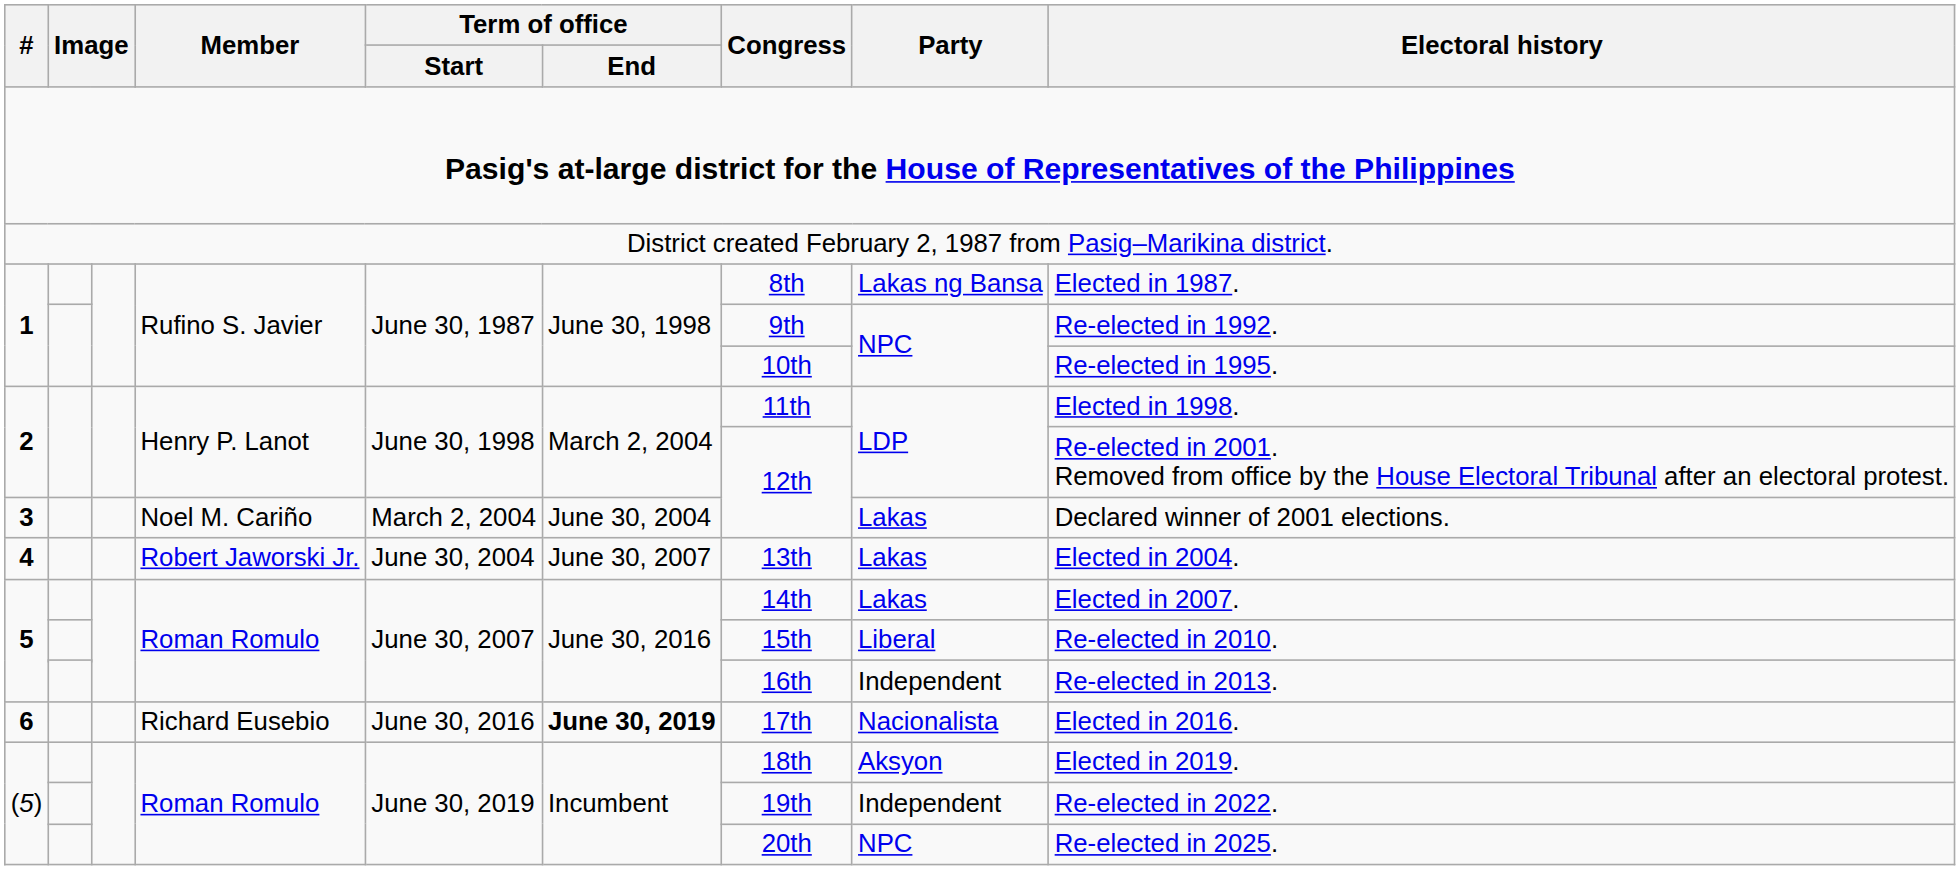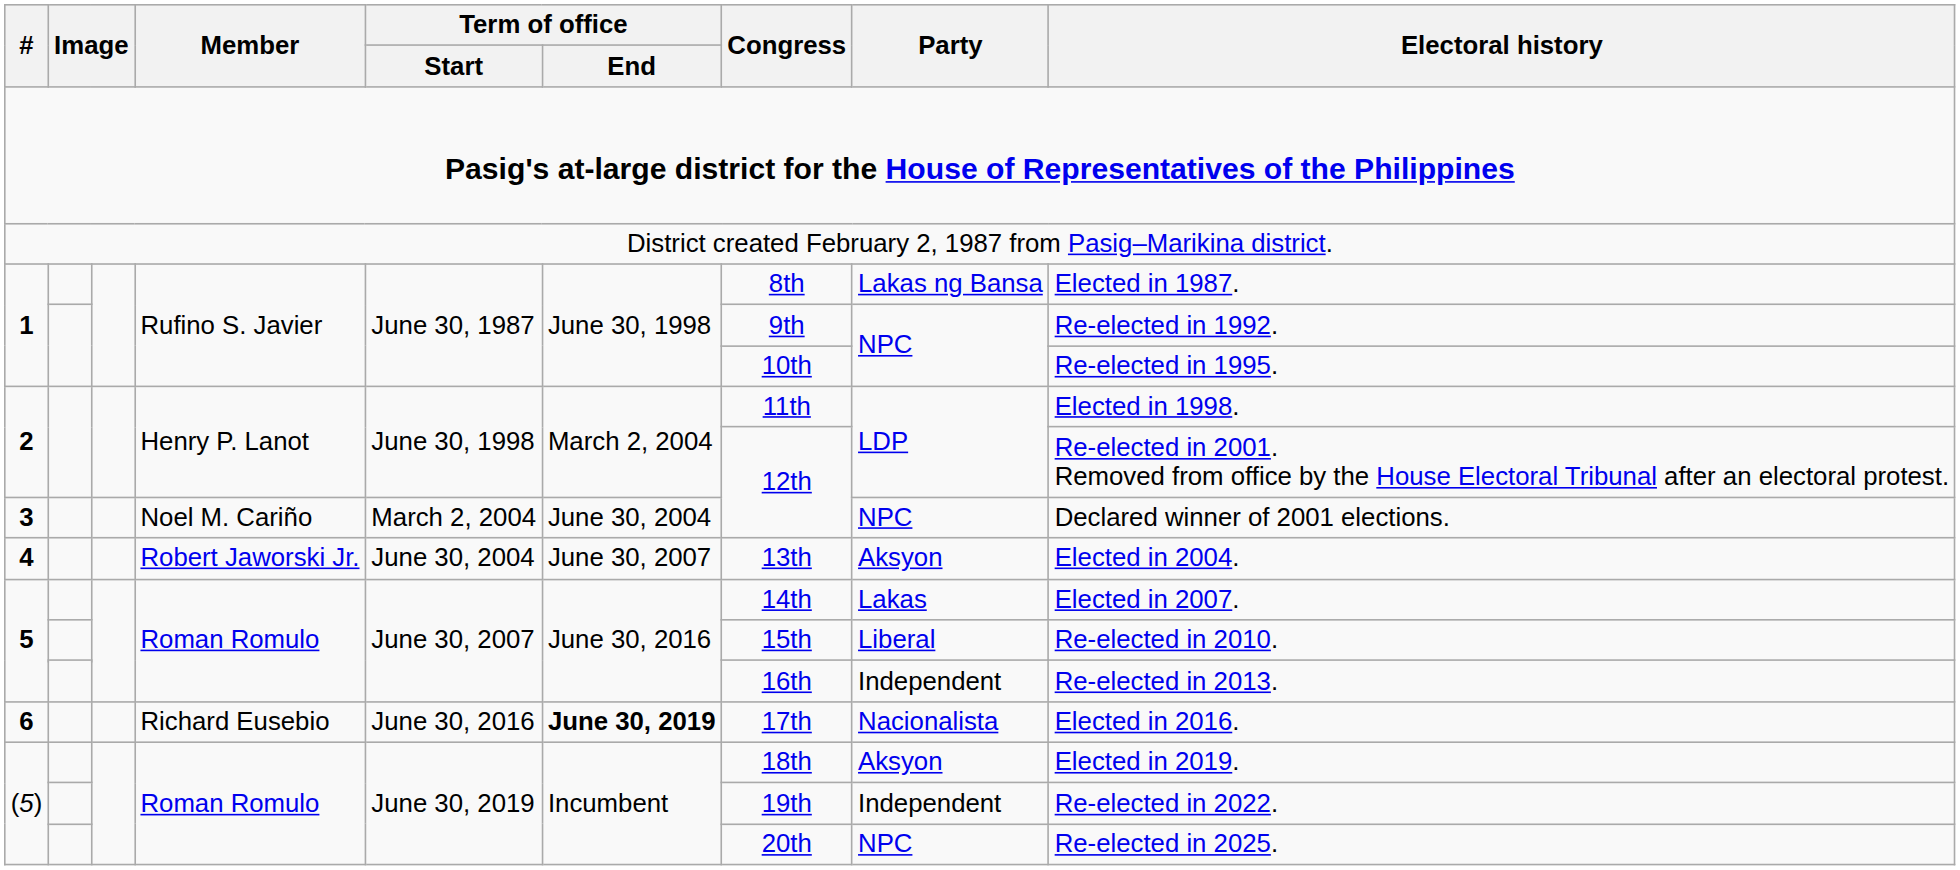(892, 517) Lakas -> (885, 517) NPC
(892, 558) Lakas -> (900, 558) Aksyon
